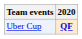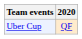(67, 26) bold -> (67, 26) normal
